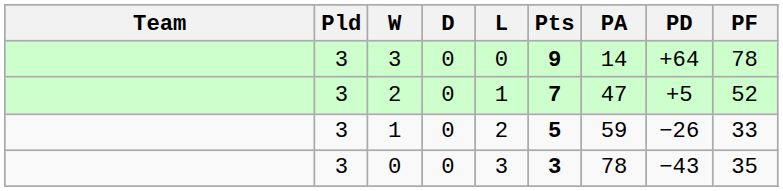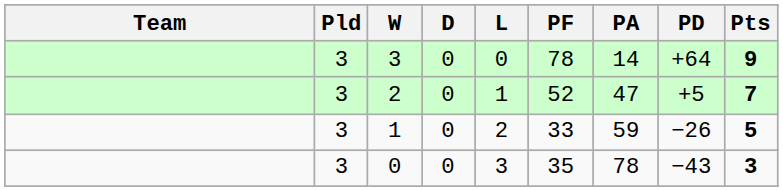columns swapped: (745, 23) <-> (555, 23)
